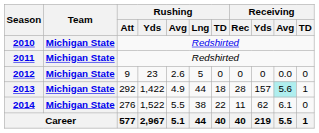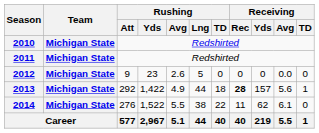(240, 89) normal -> (240, 89) bold
(285, 89) paleturquoise background -> (285, 89) no background
